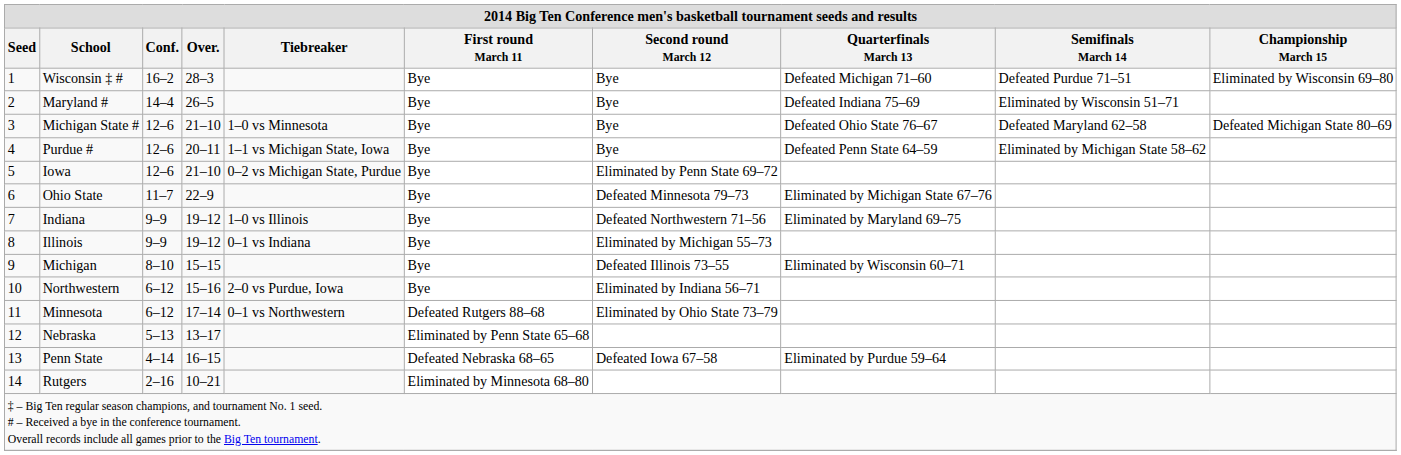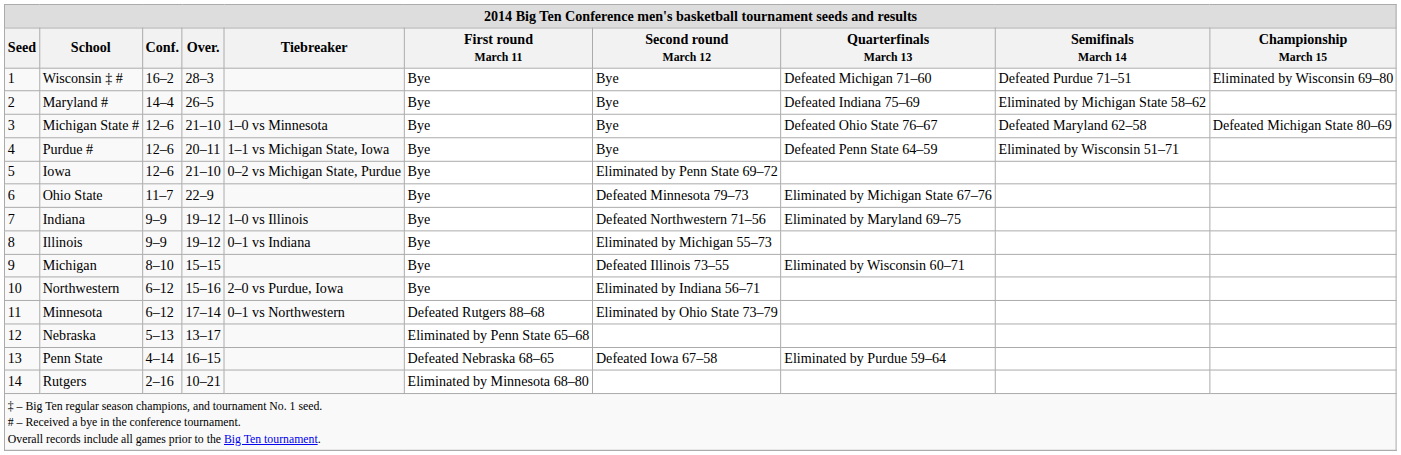(1089, 103) Eliminated by Wisconsin 51–71 -> (1102, 103) Eliminated by Michigan State 58–62
(1102, 149) Eliminated by Michigan State 58–62 -> (1089, 149) Eliminated by Wisconsin 51–71
